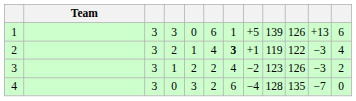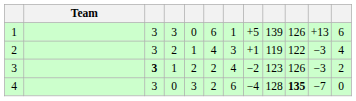(233, 50) bold -> (233, 50) normal
(154, 68) normal -> (154, 68) bold
(297, 86) normal -> (297, 86) bold
